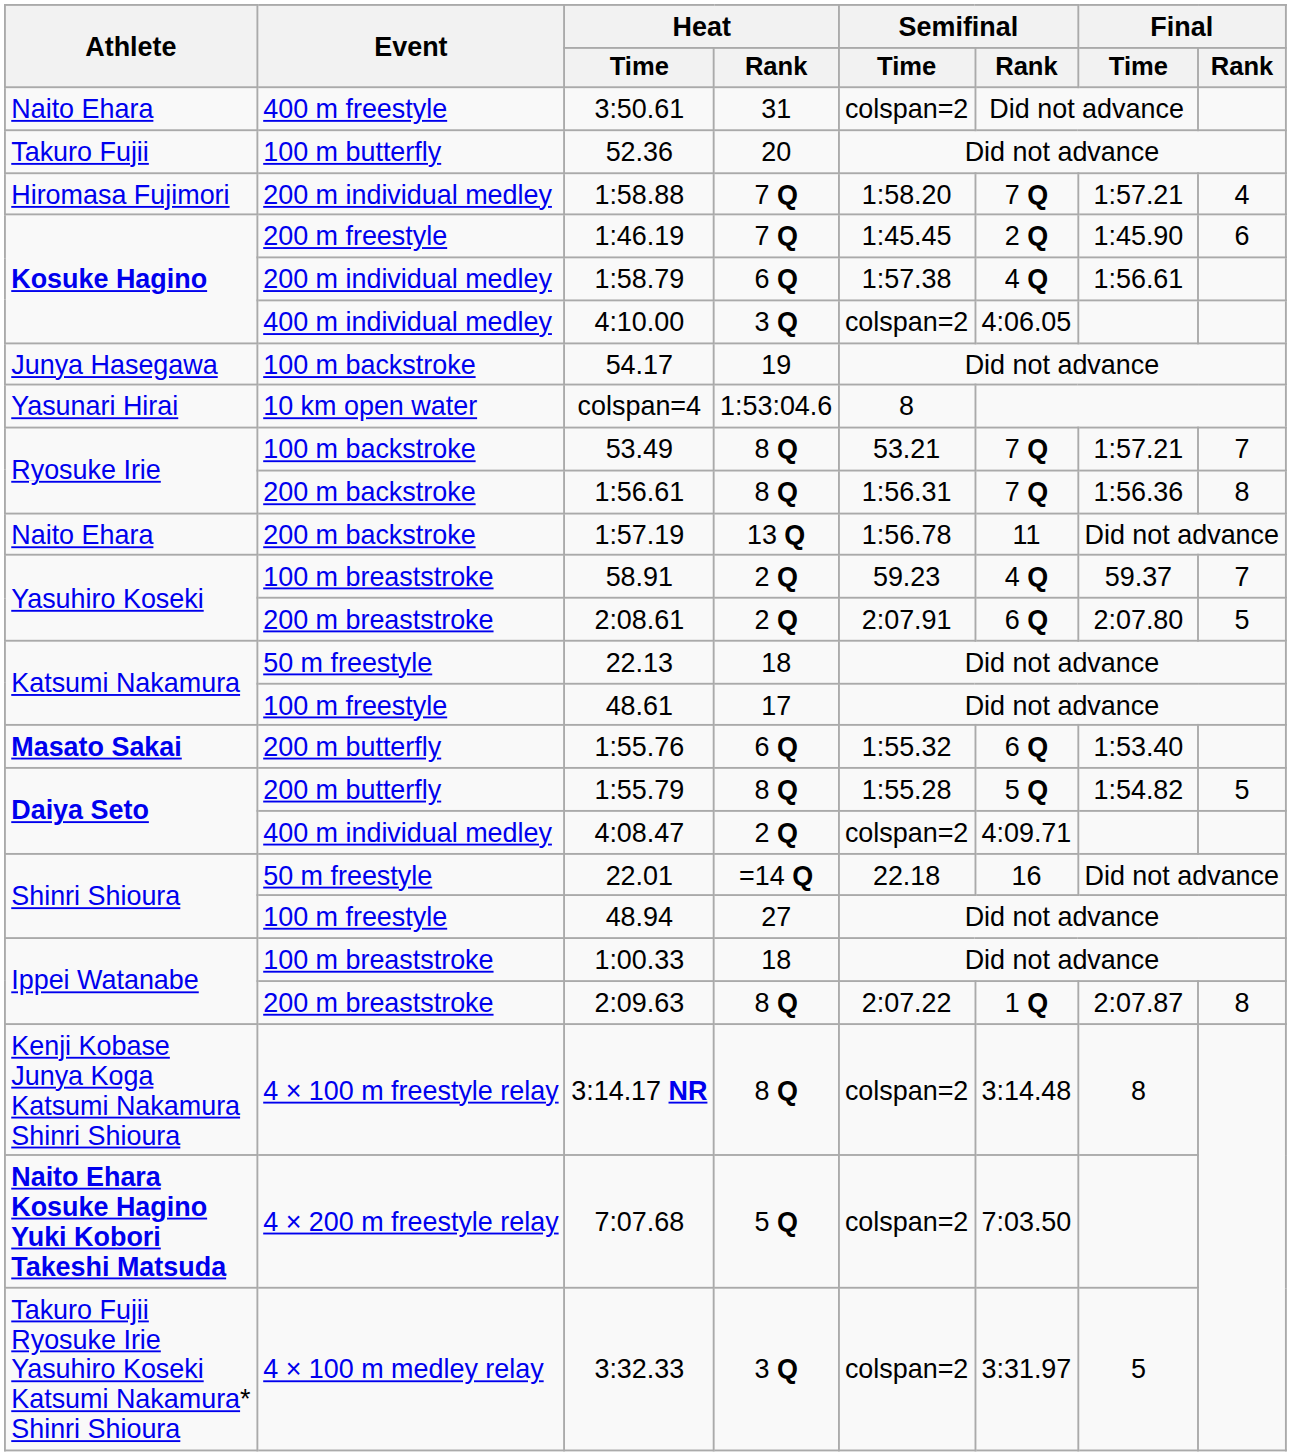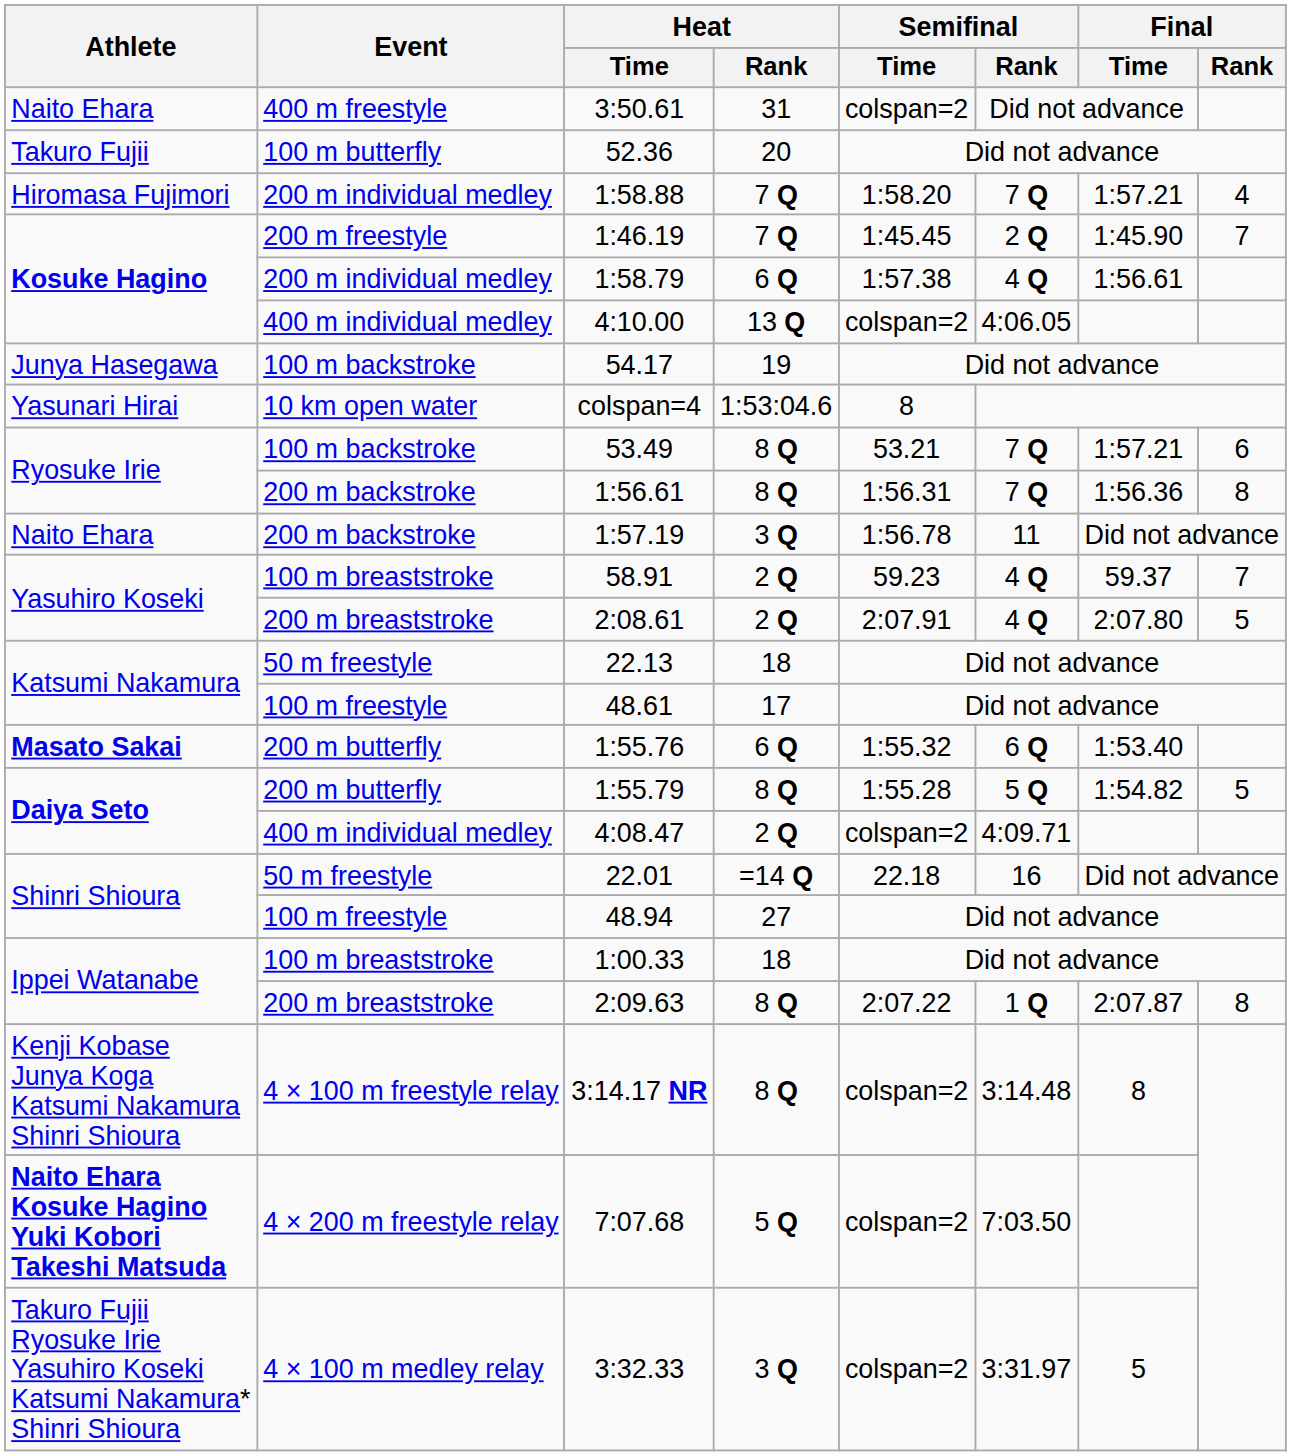(1242, 237) 6 -> (1242, 237) 7
(776, 322) 3 Q -> (776, 322) 13 Q
(1242, 450) 7 -> (1242, 450) 6
(776, 535) 13 Q -> (776, 535) 3 Q
(1026, 620) 6 Q -> (1026, 620) 4 Q
